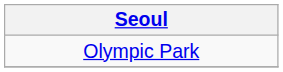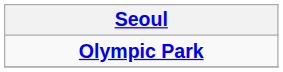(141, 50) normal -> (141, 50) bold
